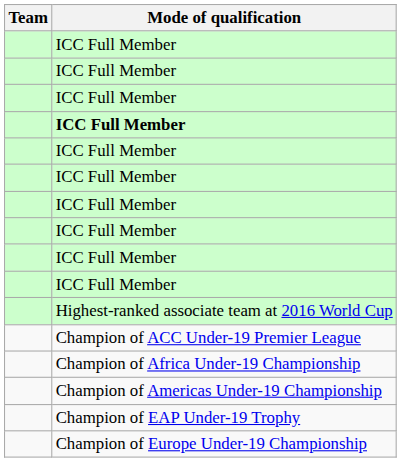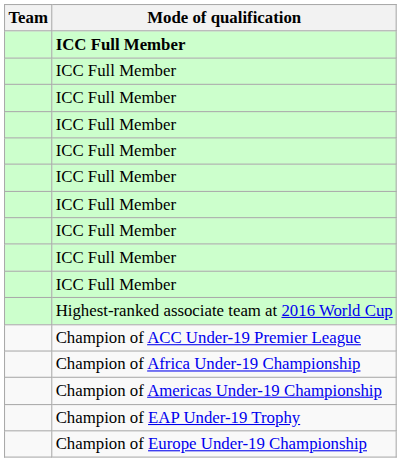(116, 44) normal -> (121, 44) bold
(121, 124) bold -> (116, 124) normal
